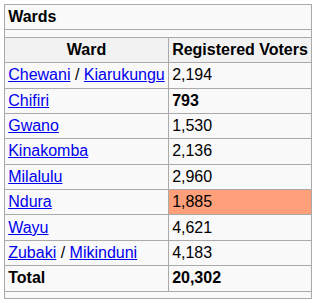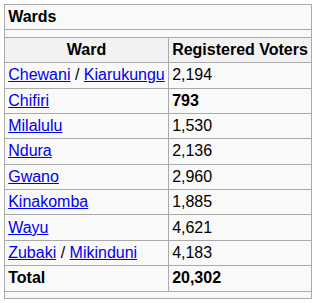(34, 126) Gwano -> (35, 126) Milalulu
(48, 151) Kinakomba -> (30, 151) Ndura
(35, 176) Milalulu -> (34, 176) Gwano
(30, 202) Ndura -> (48, 202) Kinakomba
(192, 202) lightsalmon background -> (192, 202) no background
